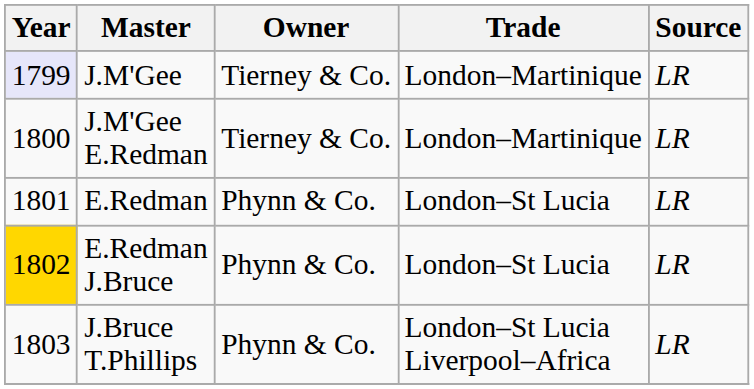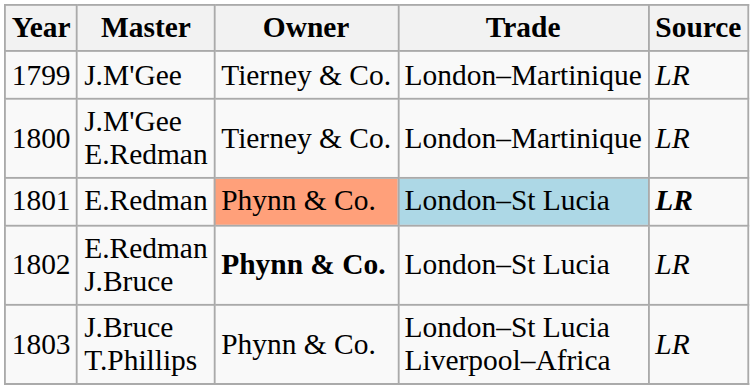(41, 74) lavender background -> (41, 74) no background
(298, 201) no background -> (298, 201) lightsalmon background
(507, 201) no background -> (507, 201) lightblue background
(672, 201) normal -> (674, 201) bold
(41, 264) gold background -> (41, 264) no background
(298, 264) normal -> (303, 264) bold
